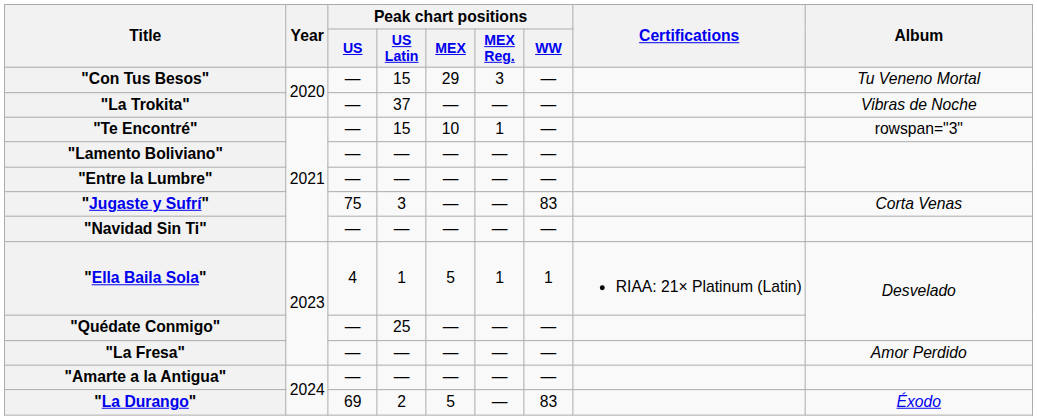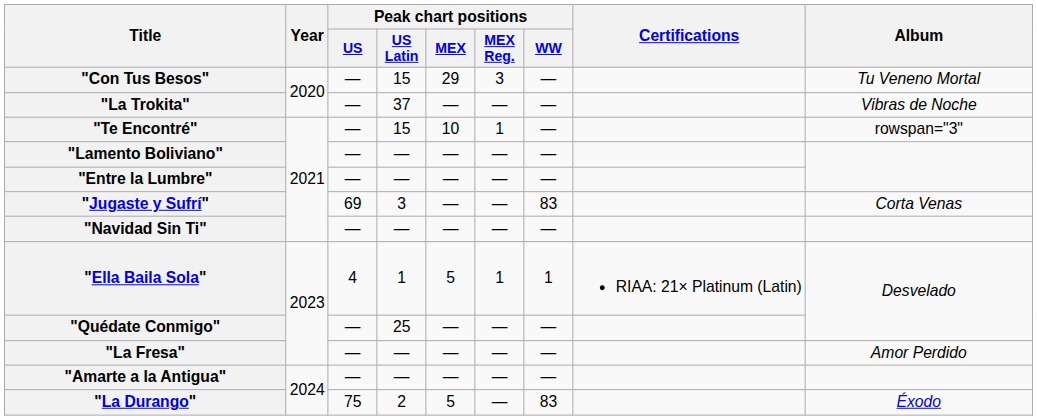(353, 204) 75 -> (353, 204) 69
(353, 402) 69 -> (353, 402) 75
